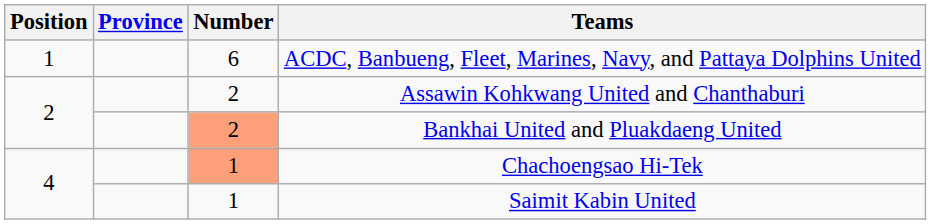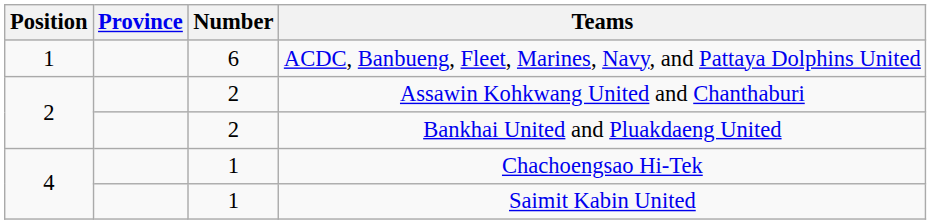(233, 129) lightsalmon background -> (233, 129) no background
(233, 165) lightsalmon background -> (233, 165) no background
